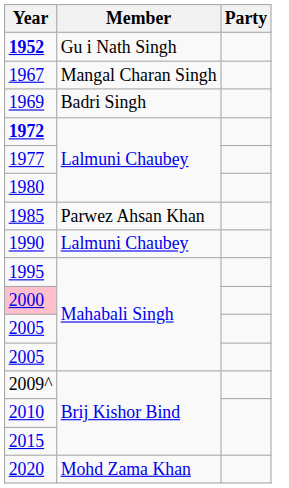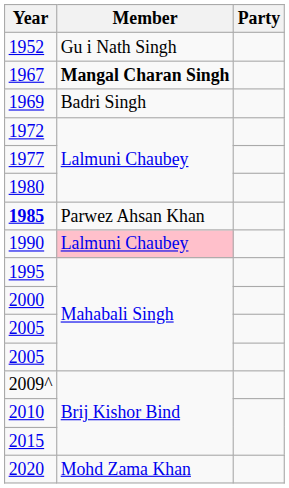(26, 46) bold -> (26, 46) normal
(139, 74) normal -> (145, 74) bold
(26, 131) bold -> (26, 131) normal
(26, 215) normal -> (26, 215) bold
(125, 243) no background -> (125, 243) pink background
(26, 300) pink background -> (26, 300) no background
